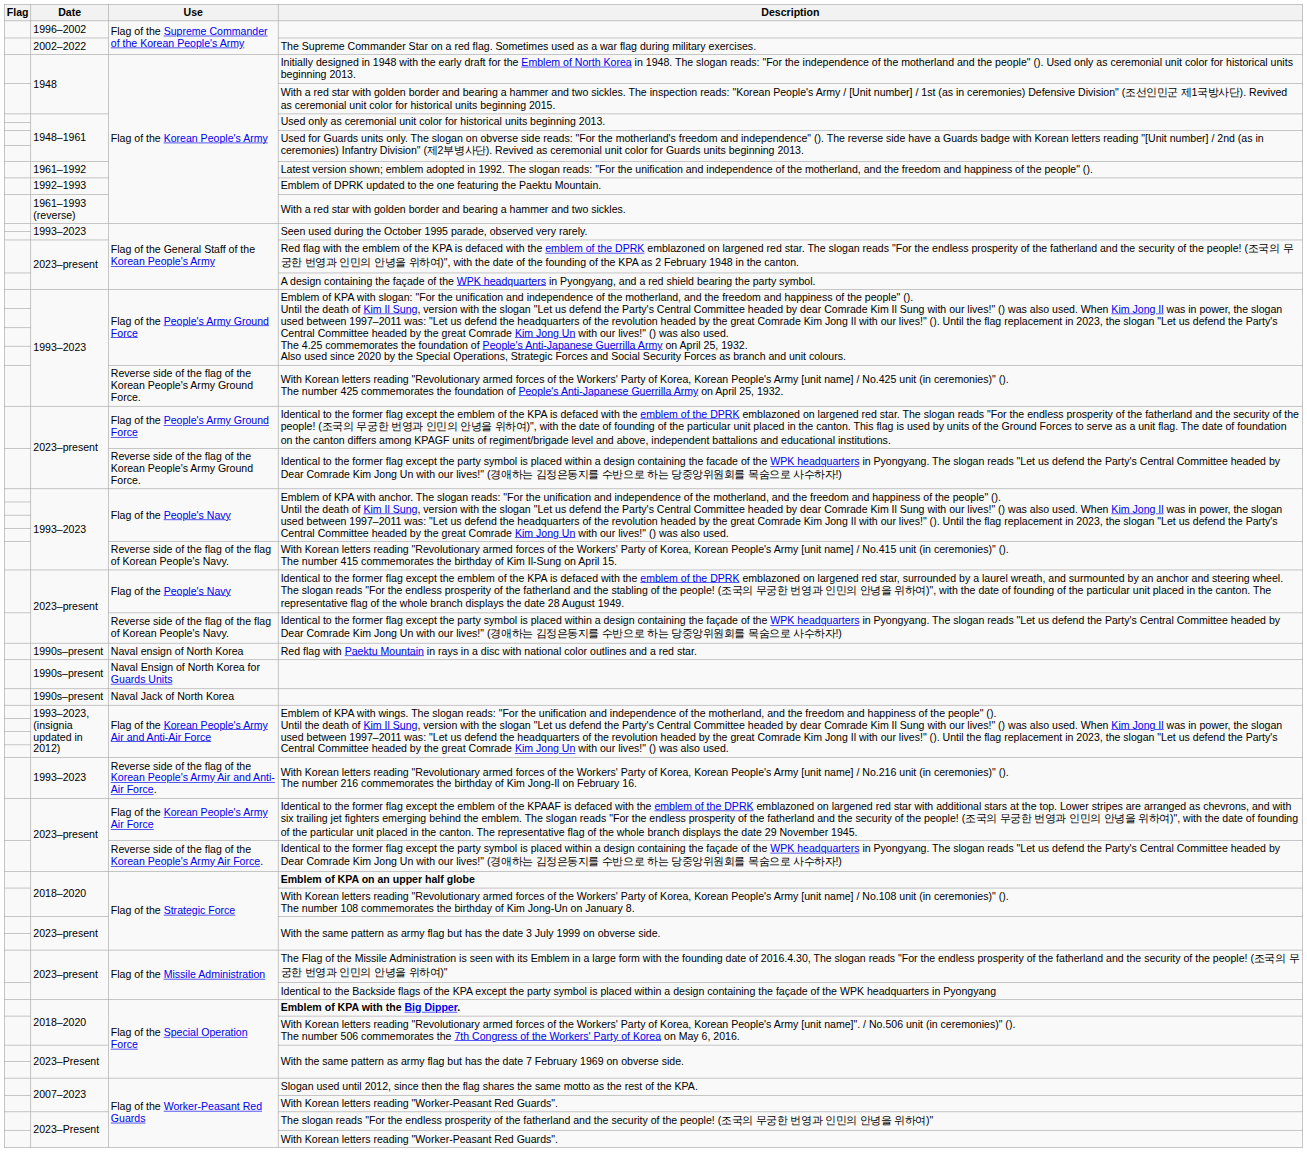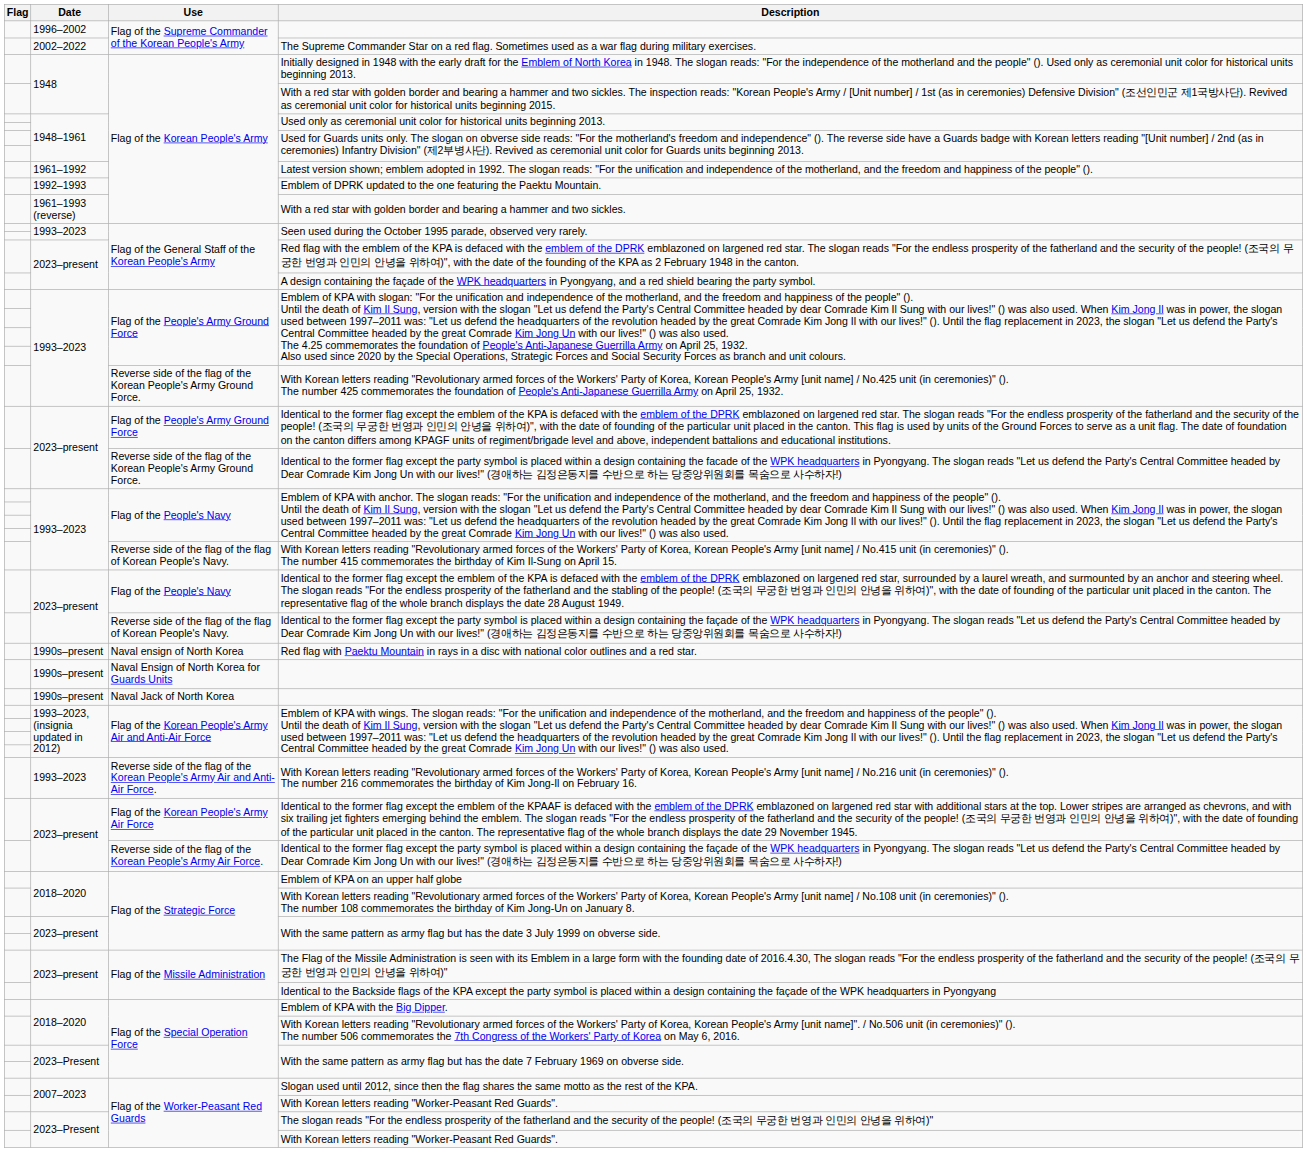(378, 879) bold -> (371, 879) normal
(370, 1007) bold -> (364, 1007) normal
